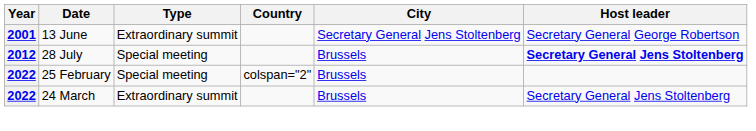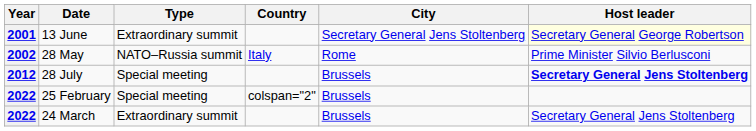(633, 34) no background -> (637, 34) lightyellow background
+ row: (63, 55)
